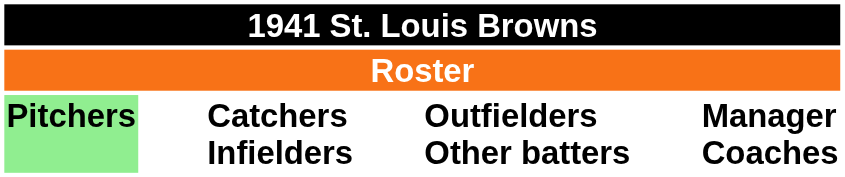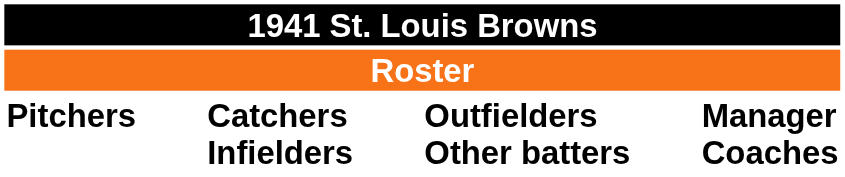(71, 116) lightgreen background -> (71, 116) no background
